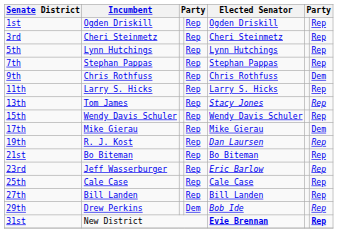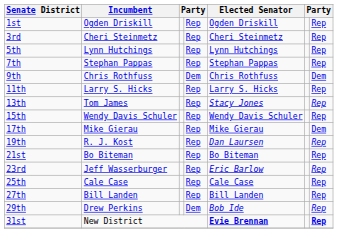(193, 77) Rep -> (193, 77) Dem
